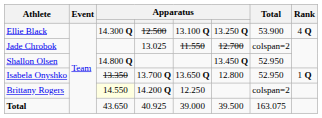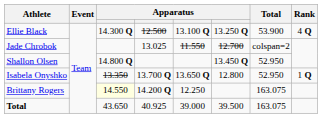(271, 91) colspan=2 -> (271, 91) 163.075
